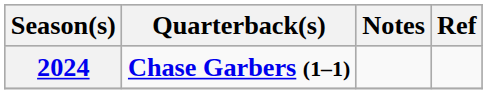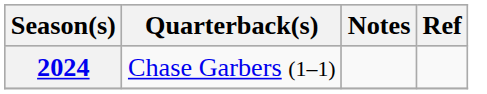(239, 66) bold -> (232, 66) normal
